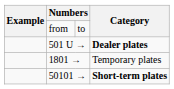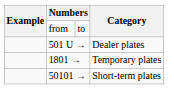(120, 44) bold -> (118, 44) normal
(130, 76) bold -> (127, 76) normal
